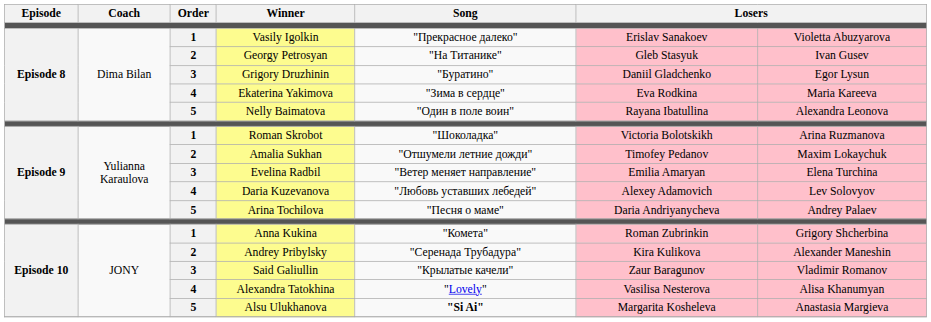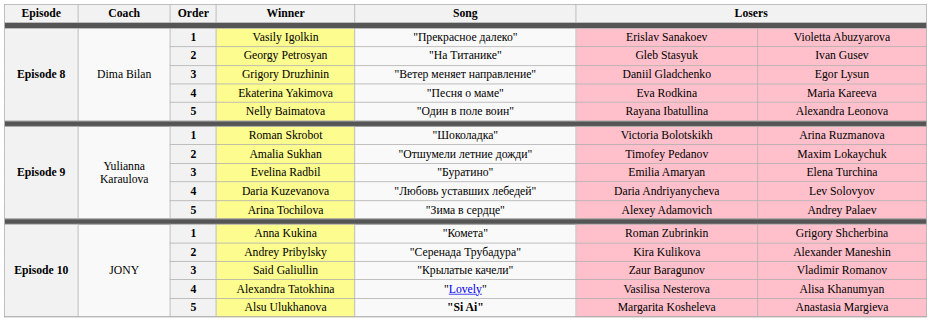(465, 74) "Буратино" -> (465, 74) "Ветер меняет направление"
(465, 93) "Зима в сердце" -> (465, 93) "Песня о маме"
(465, 172) "Ветер меняет направление" -> (465, 172) "Буратино"
(667, 191) Alexey Adamovich -> (667, 191) Daria Andriyanycheva
(465, 209) "Песня о маме" -> (465, 209) "Зима в сердце"
(667, 209) Daria Andriyanycheva -> (667, 209) Alexey Adamovich
